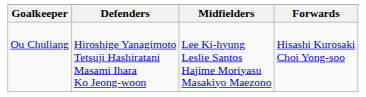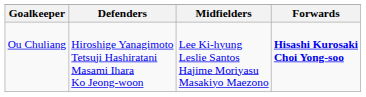(316, 50) normal -> (316, 50) bold
